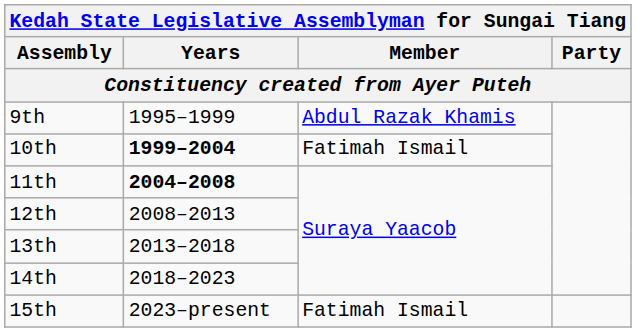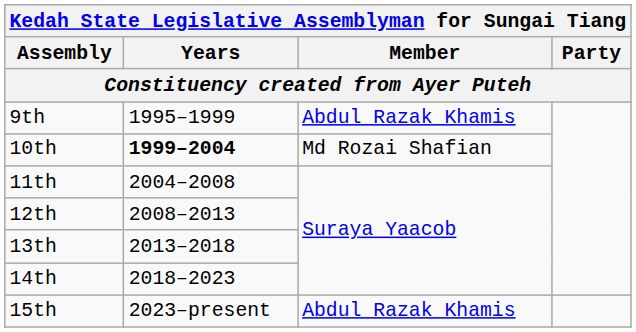(385, 150) Fatimah Ismail -> (397, 150) Md Rozai Shafian
(182, 182) bold -> (182, 182) normal
(385, 311) Fatimah Ismail -> (409, 311) Abdul Razak Khamis
